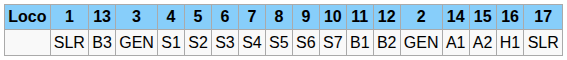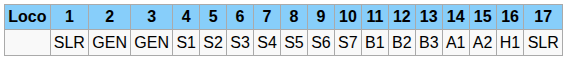columns swapped: (421, 17) <-> (102, 17)
